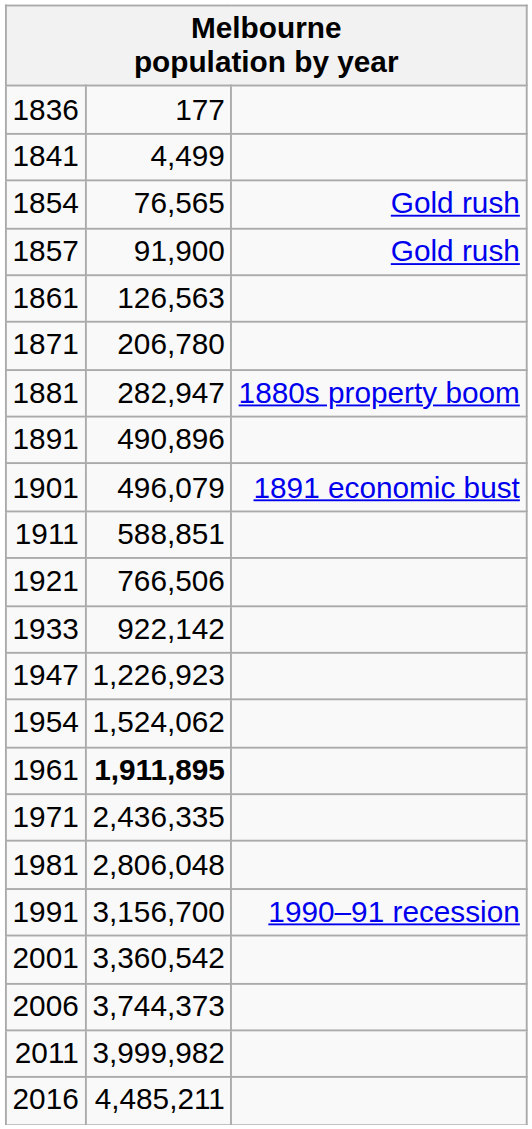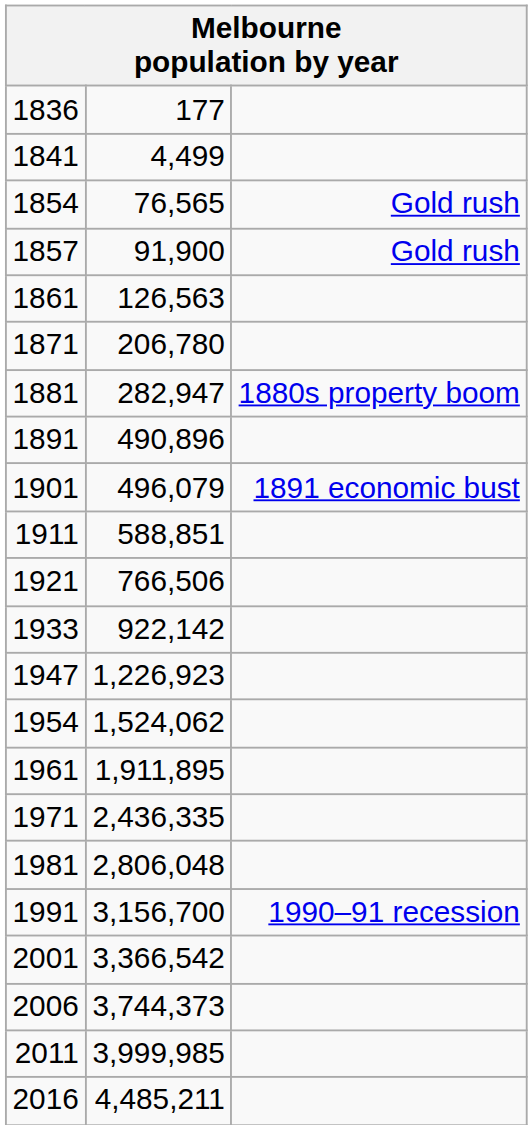(160, 770) bold -> (160, 770) normal
(159, 958) 3,360,542 -> (159, 958) 3,366,542
(159, 1053) 3,999,982 -> (159, 1053) 3,999,985
